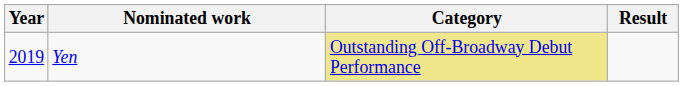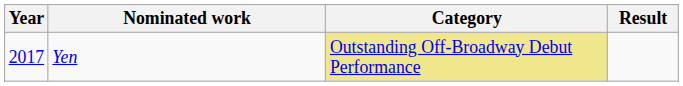(26, 56) 2019 -> (26, 56) 2017
